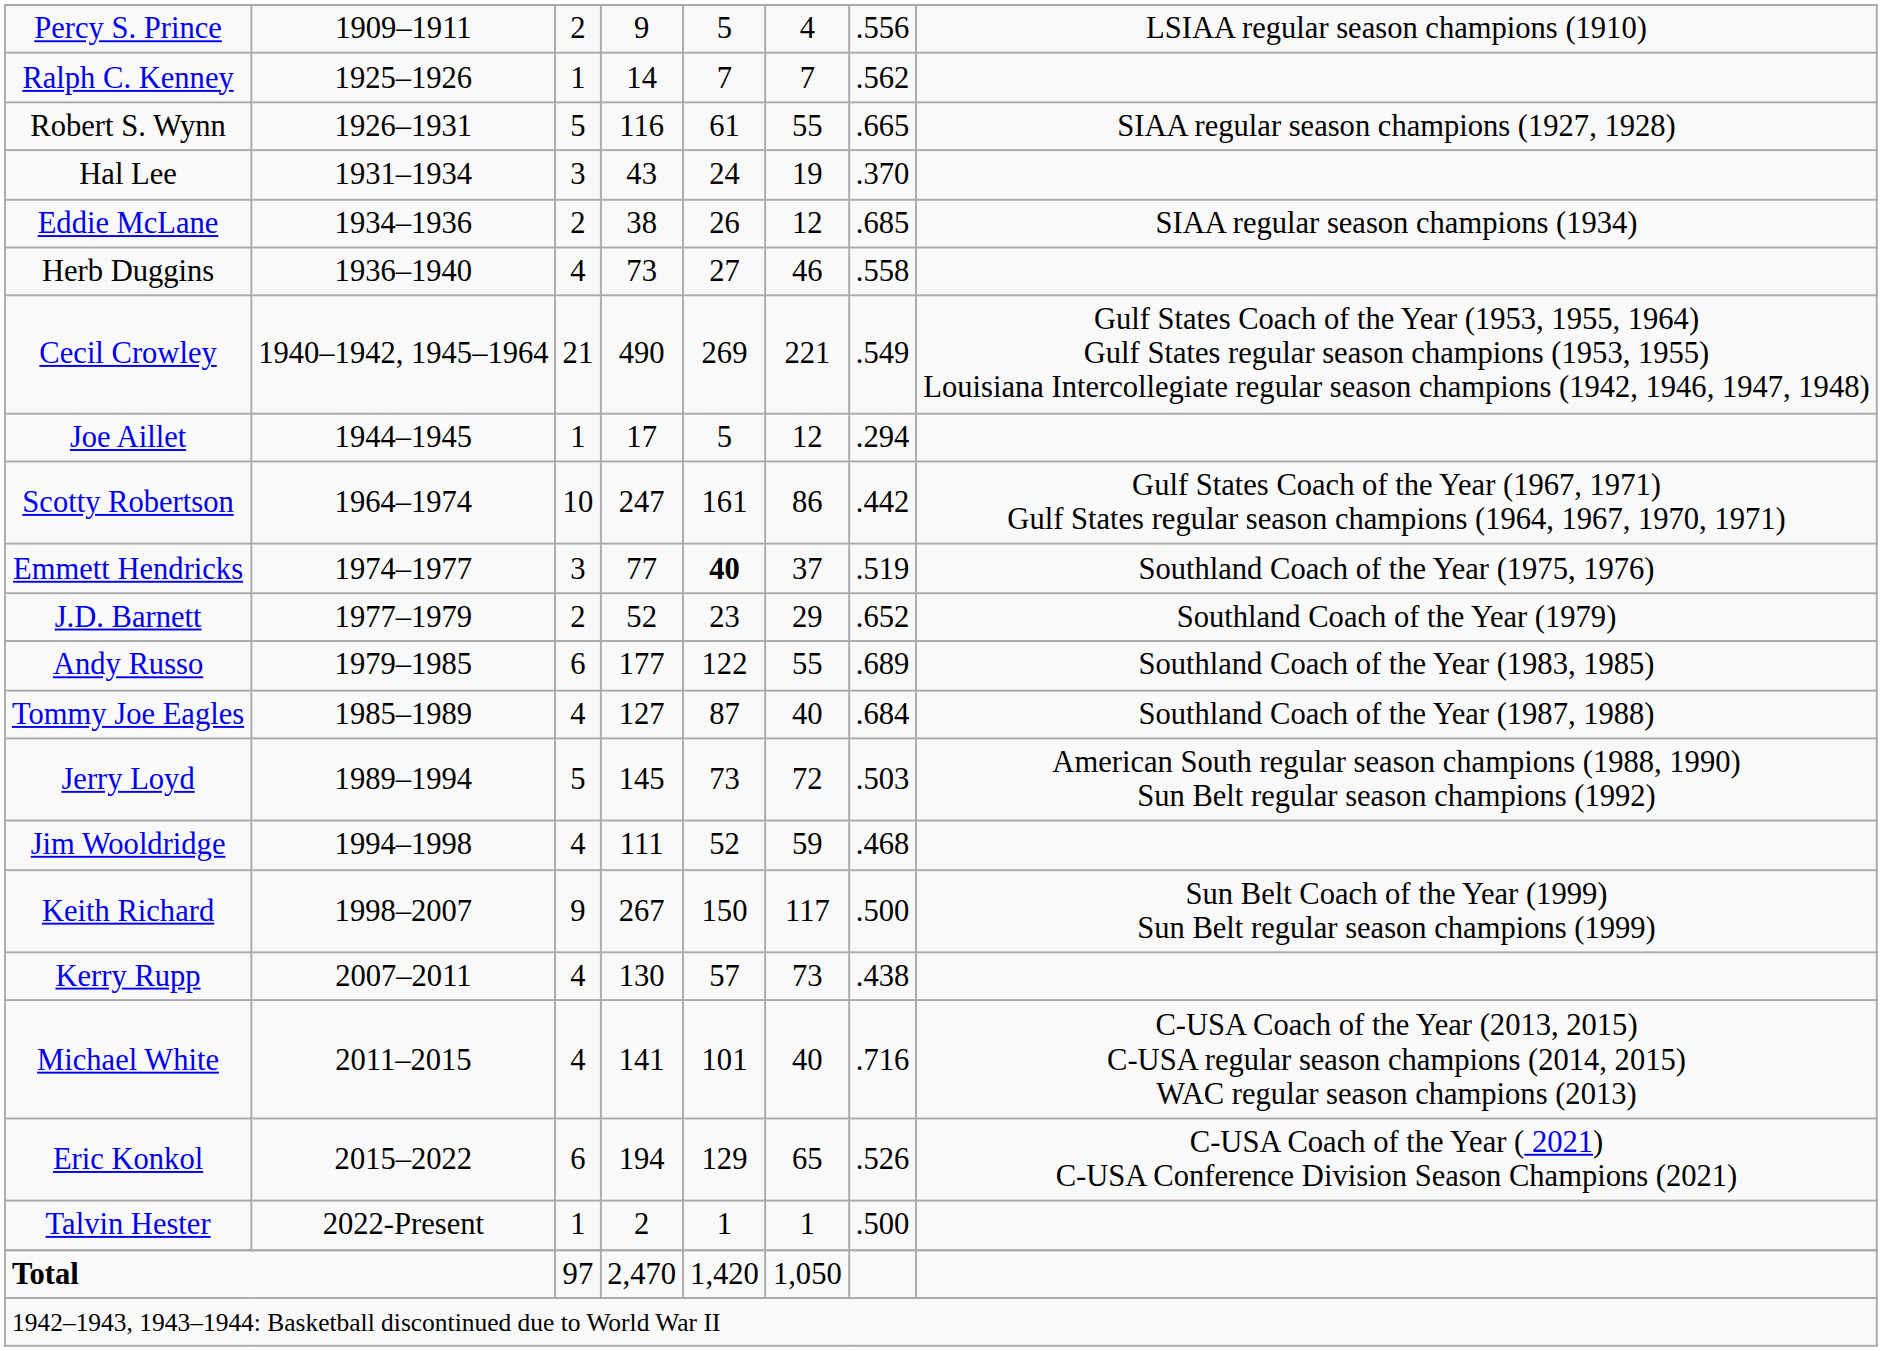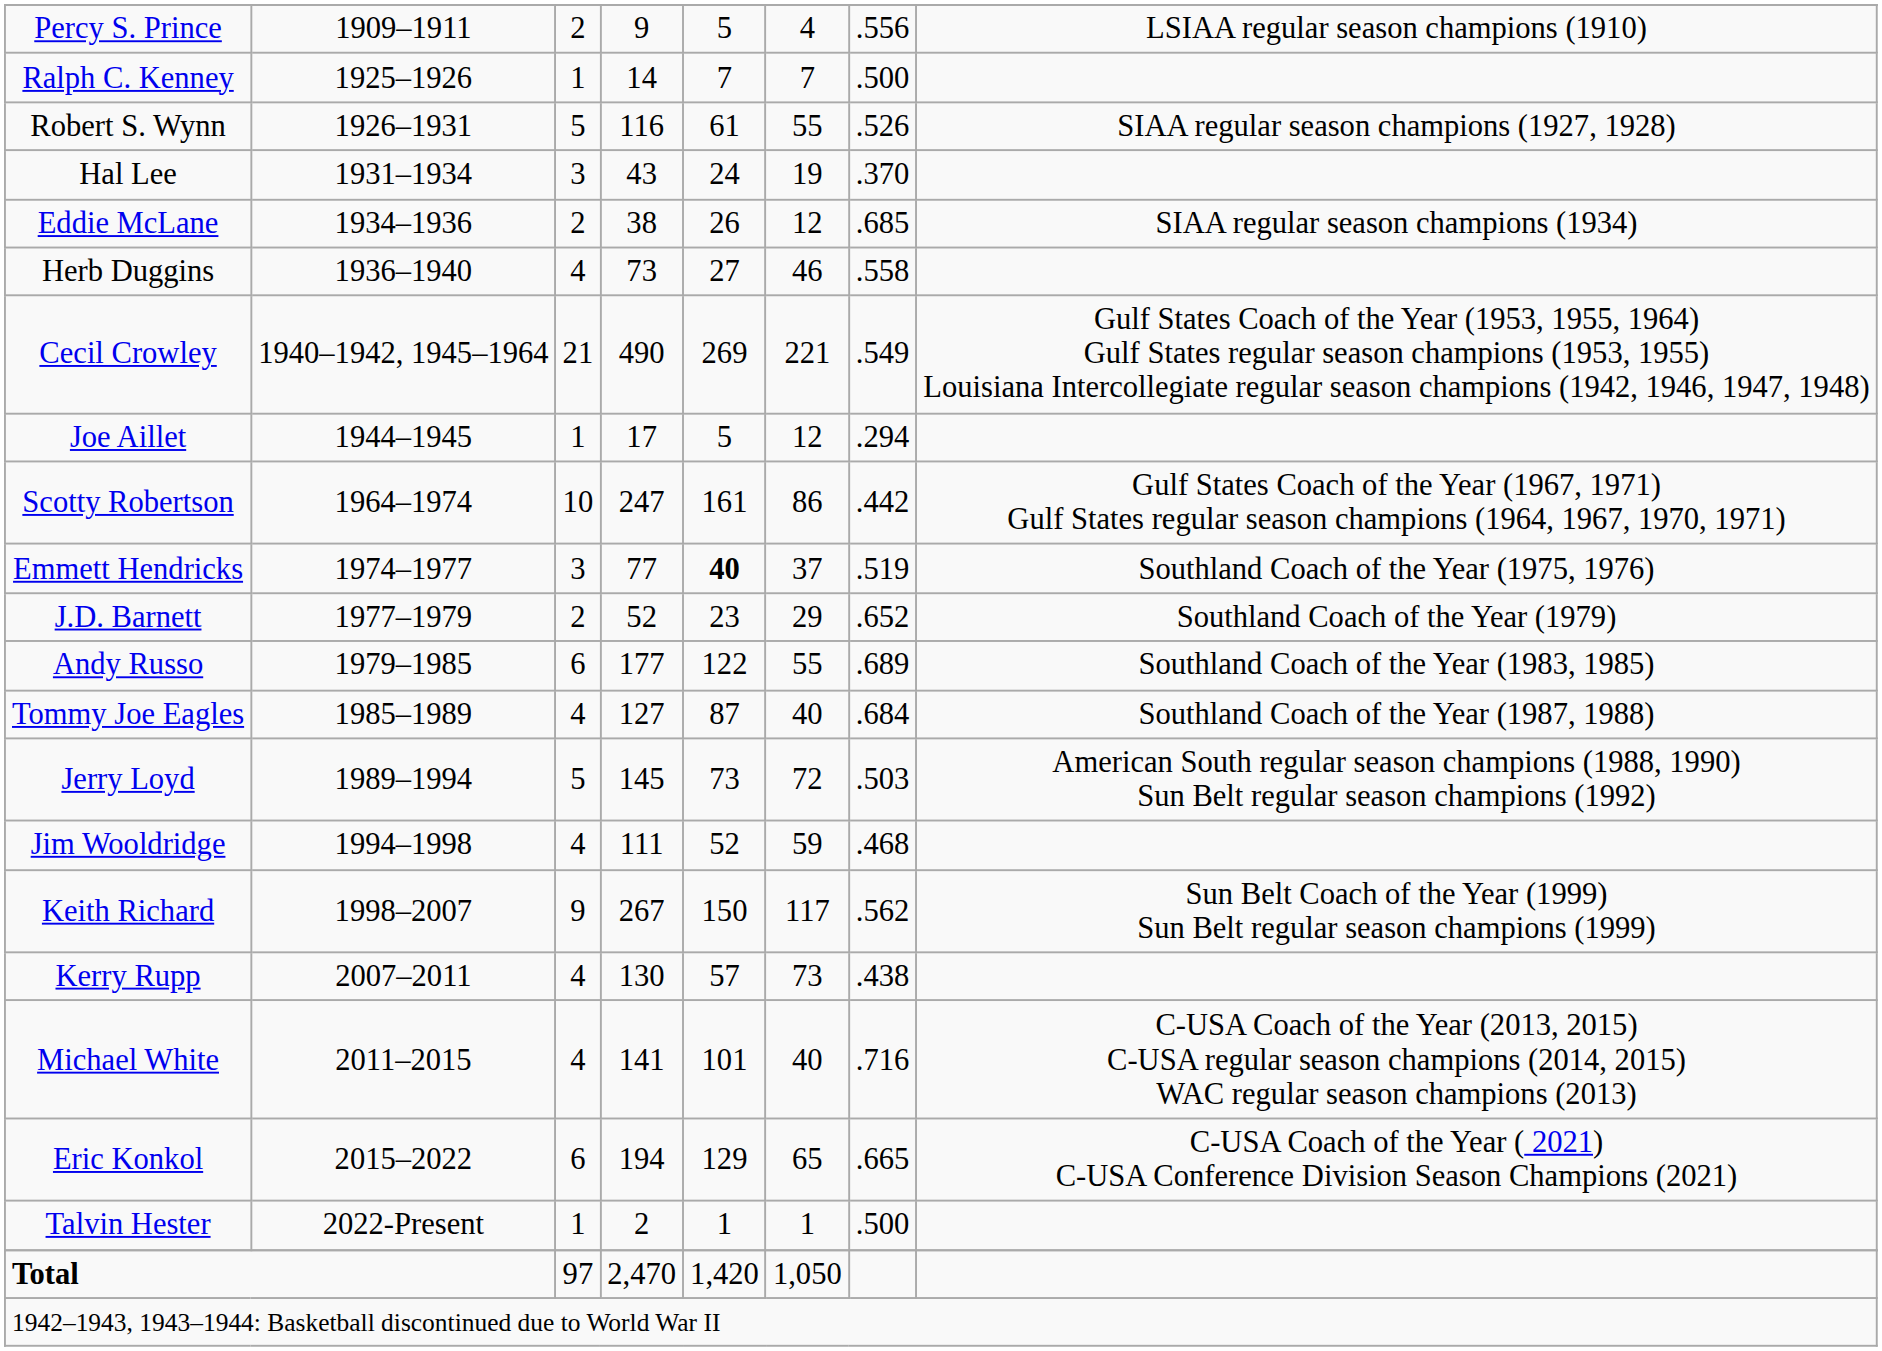(883, 77) .562 -> (883, 77) .500
(883, 125) .665 -> (883, 125) .526
(883, 910) .500 -> (883, 910) .562
(883, 1158) .526 -> (883, 1158) .665
